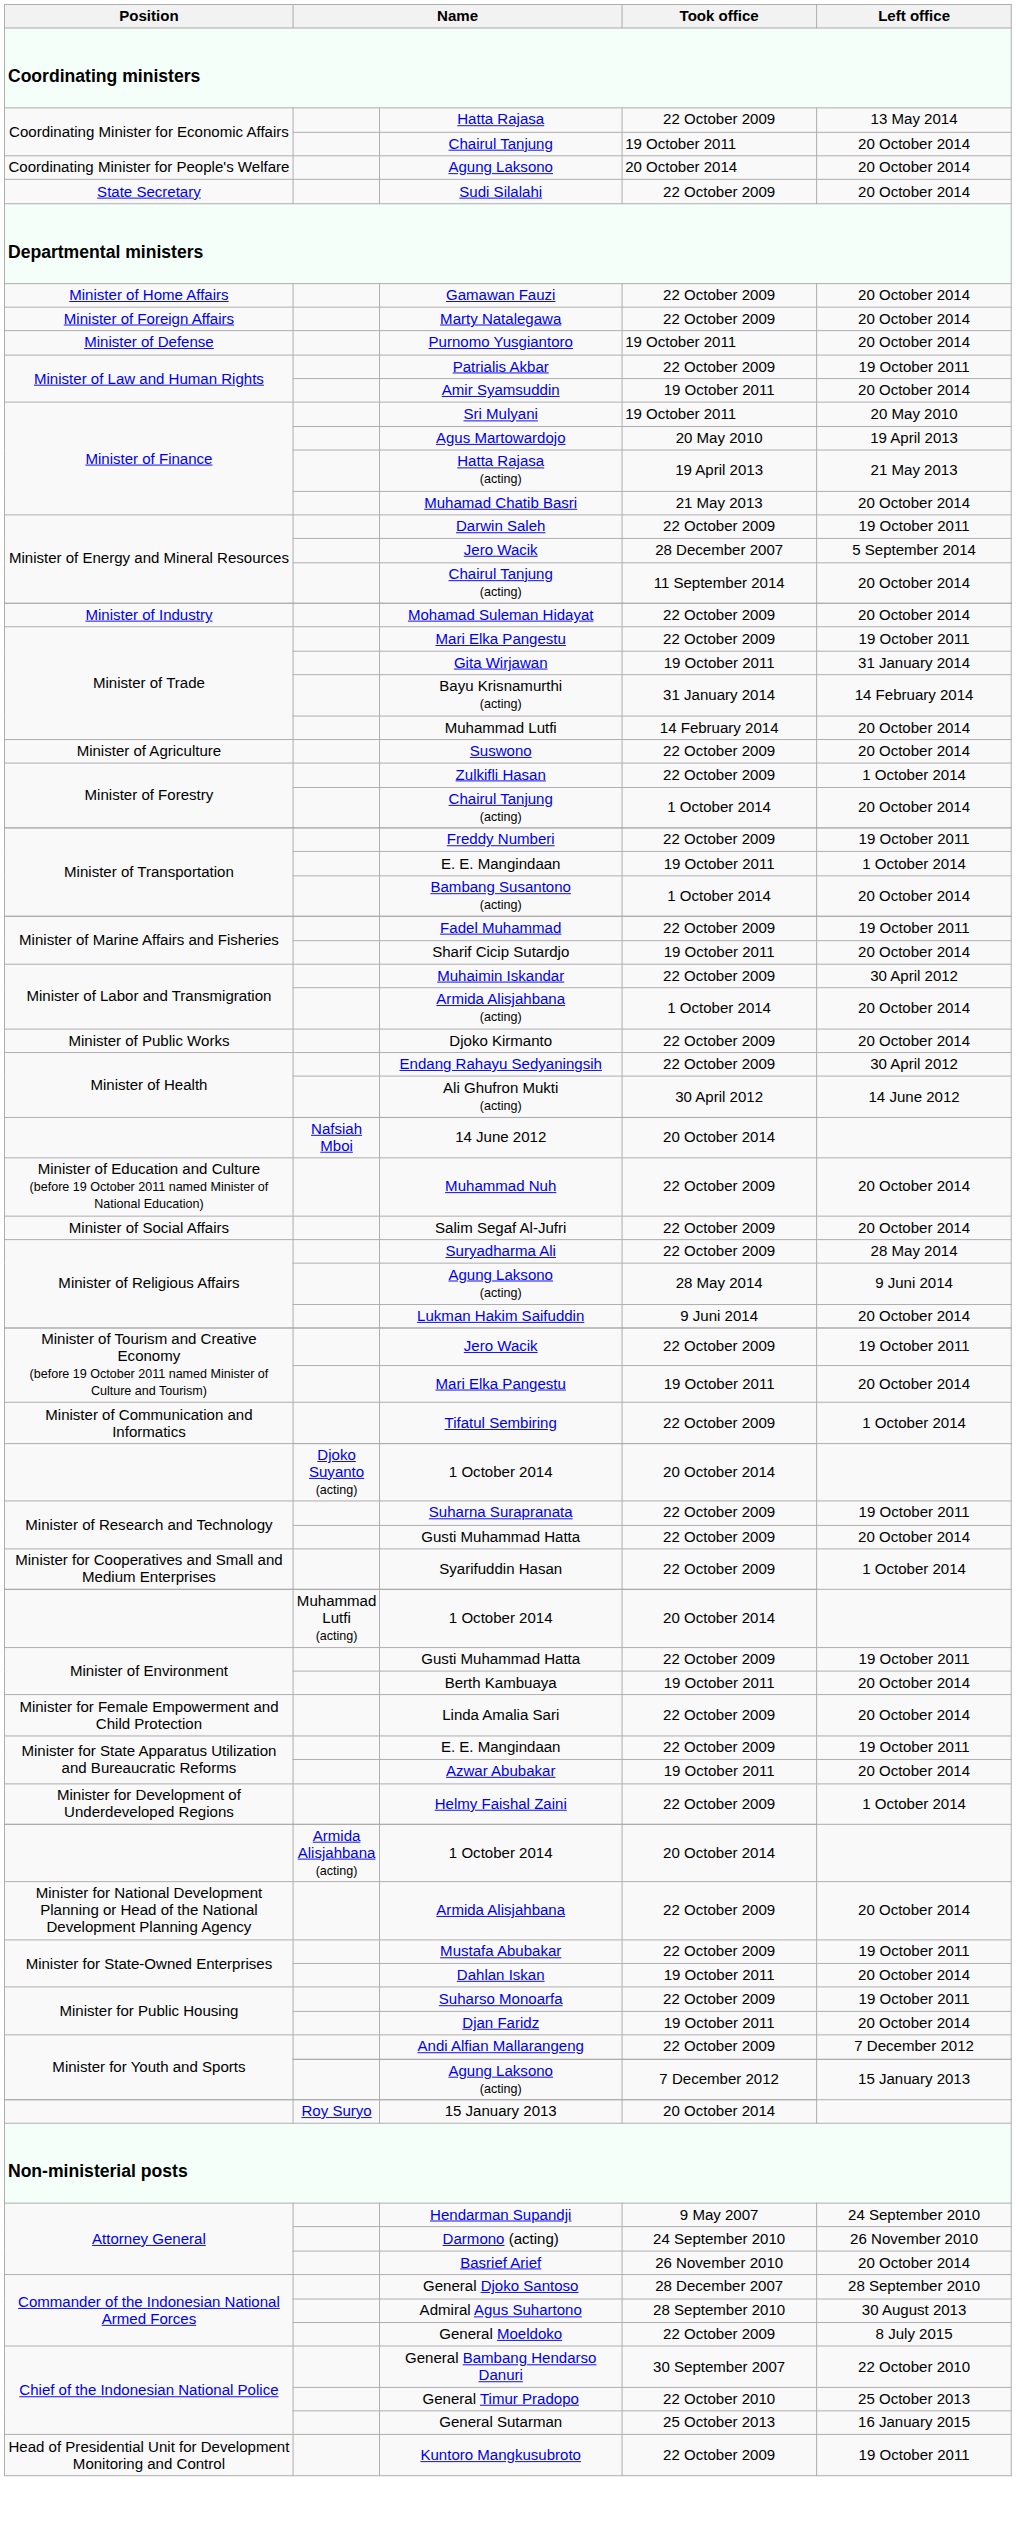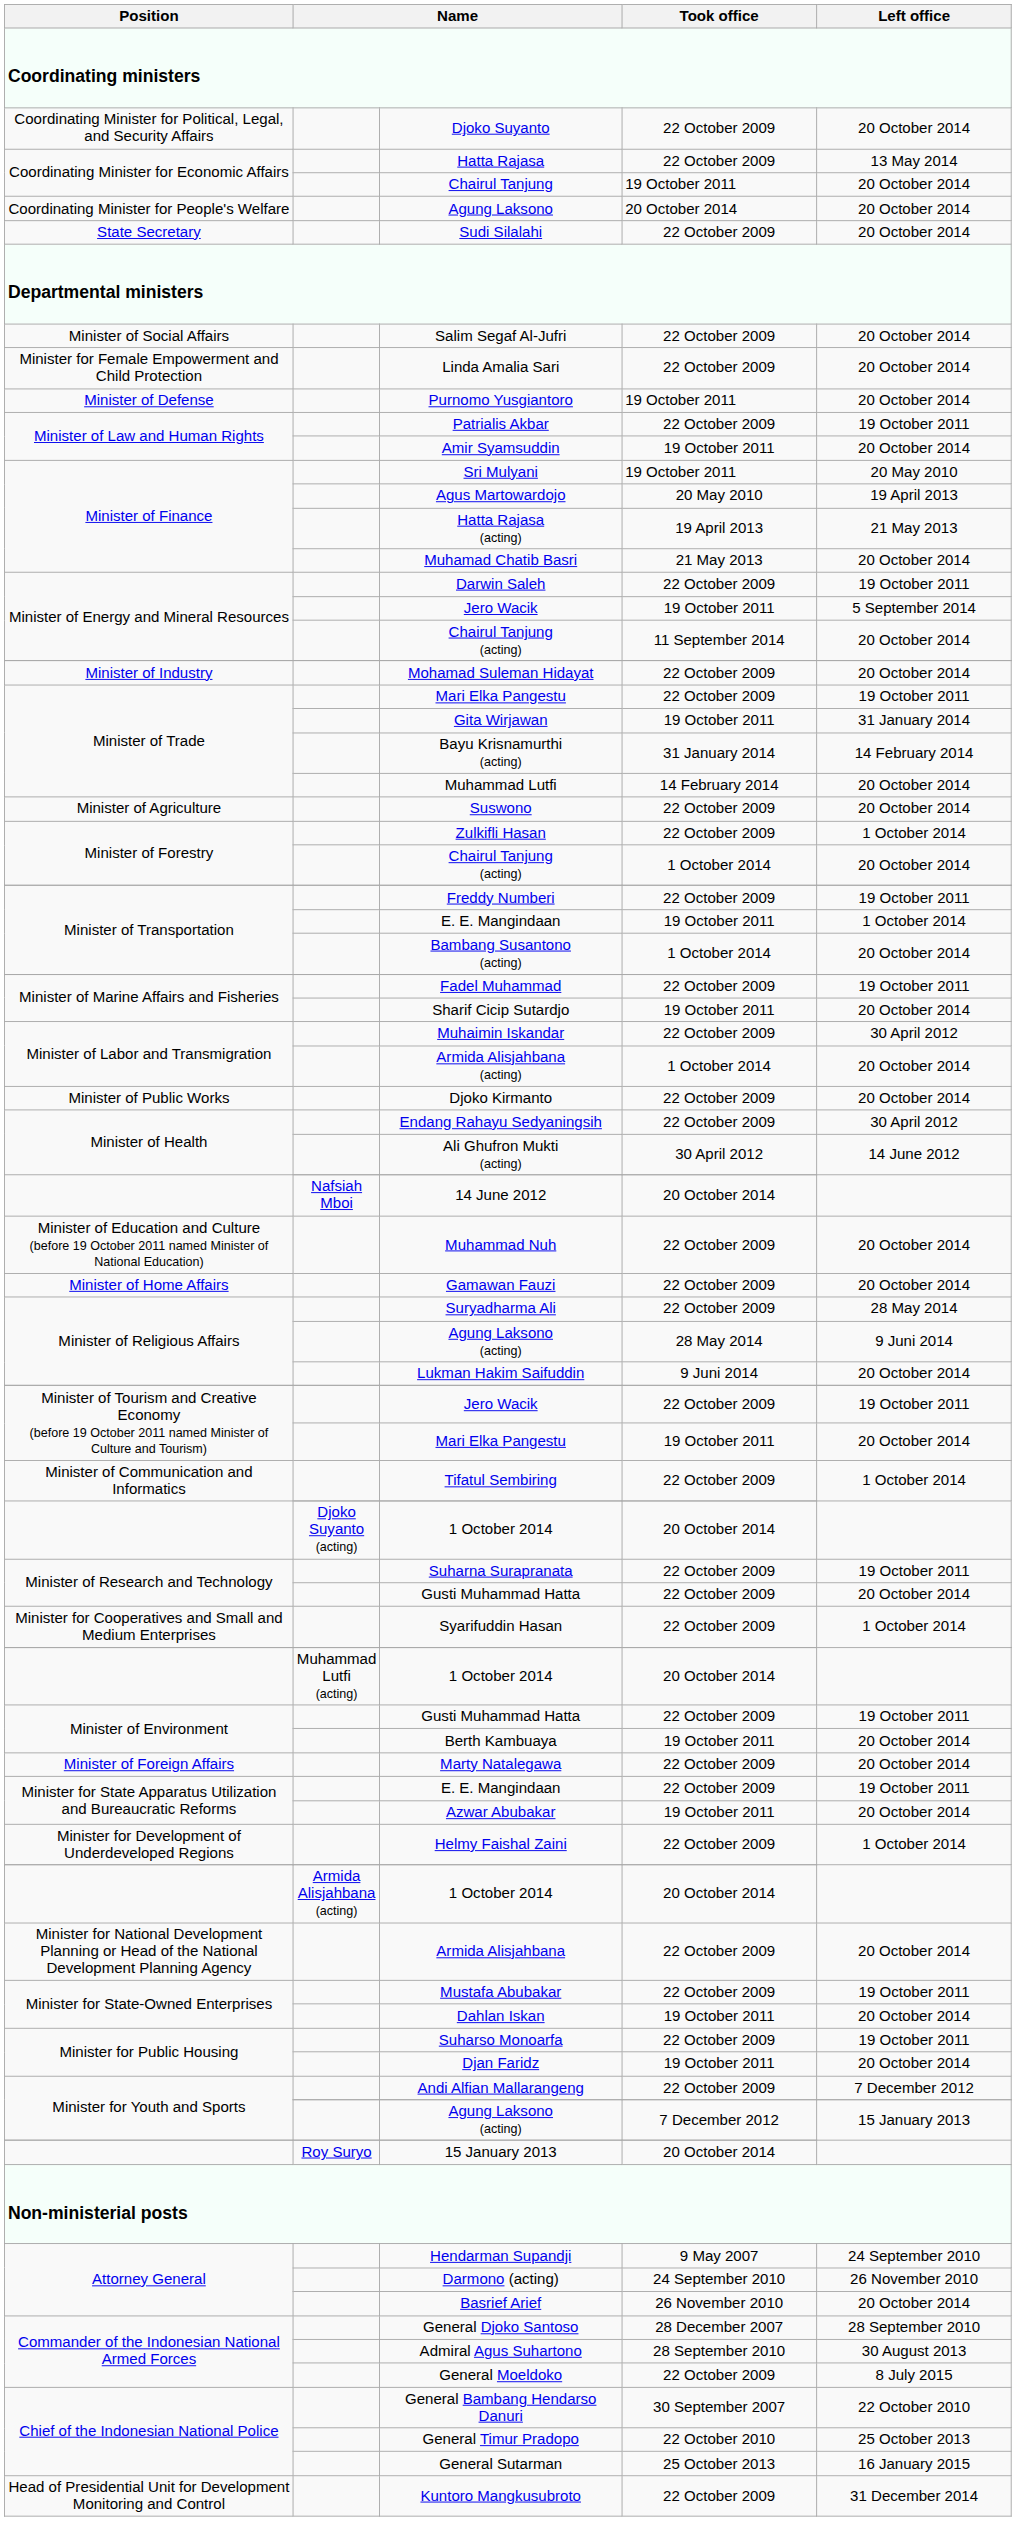+ row: (149, 128)
rows swapped: (149, 295) <-> (149, 1227)
rows swapped: (149, 318) <-> (149, 1715)
(719, 550) 28 December 2007 -> (719, 608) 19 October 2011
(914, 2455) 19 October 2011 -> (914, 2495) 31 December 2014
